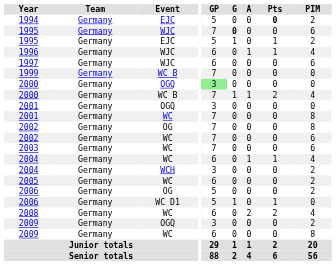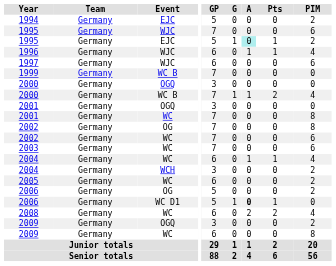(275, 20) bold -> (275, 20) normal
(234, 31) bold -> (234, 31) normal
(249, 41) no background -> (249, 41) paleturquoise background
(214, 84) lightgreen background -> (214, 84) no background
(249, 202) normal -> (249, 202) bold
